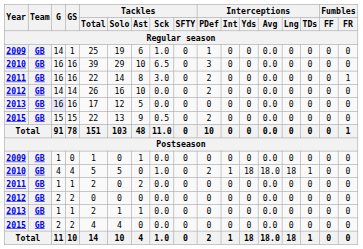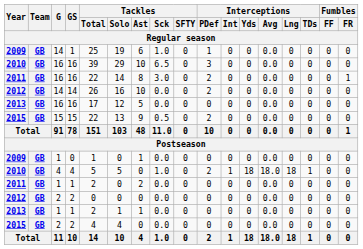(58, 104) lavender background -> (58, 104) no background
